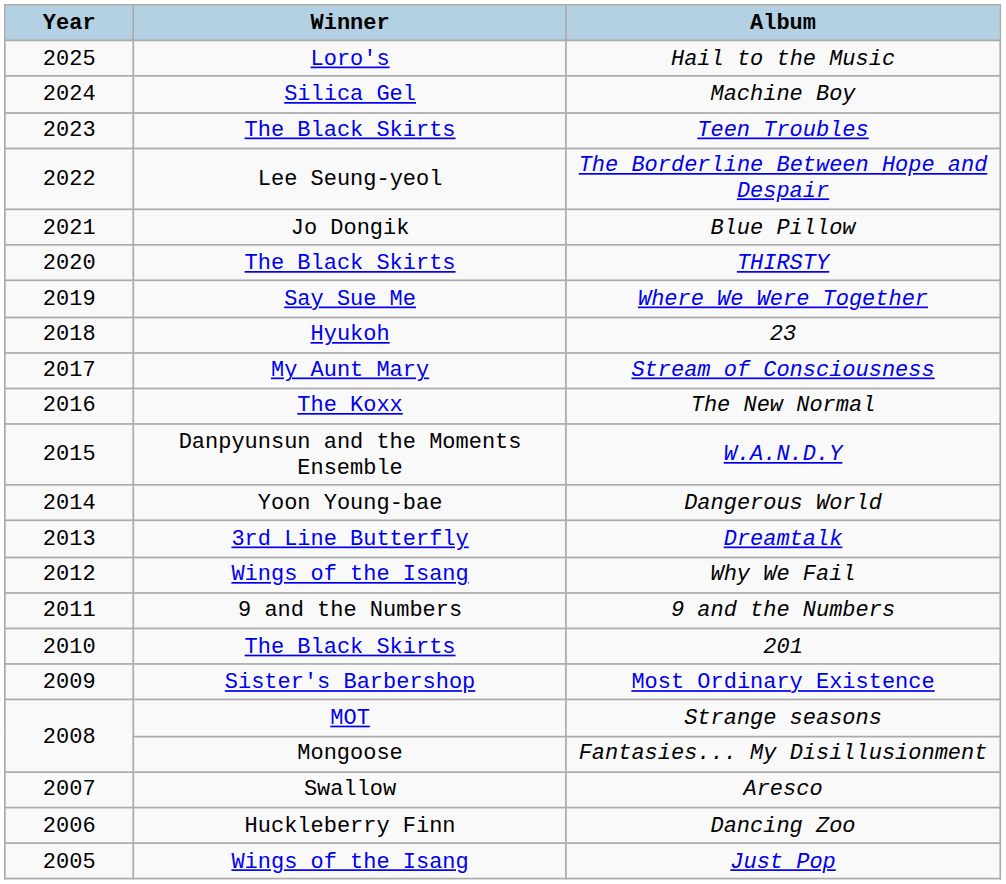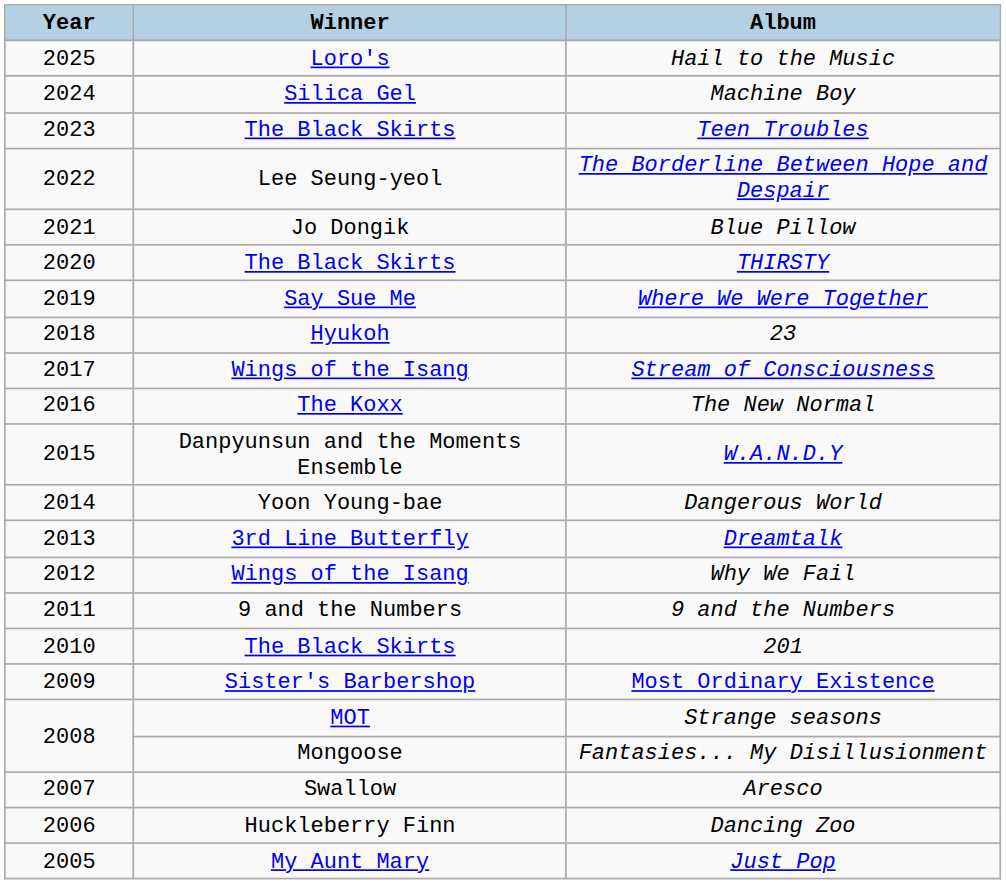(350, 370) My Aunt Mary -> (350, 370) Wings of the Isang
(350, 861) Wings of the Isang -> (350, 861) My Aunt Mary
